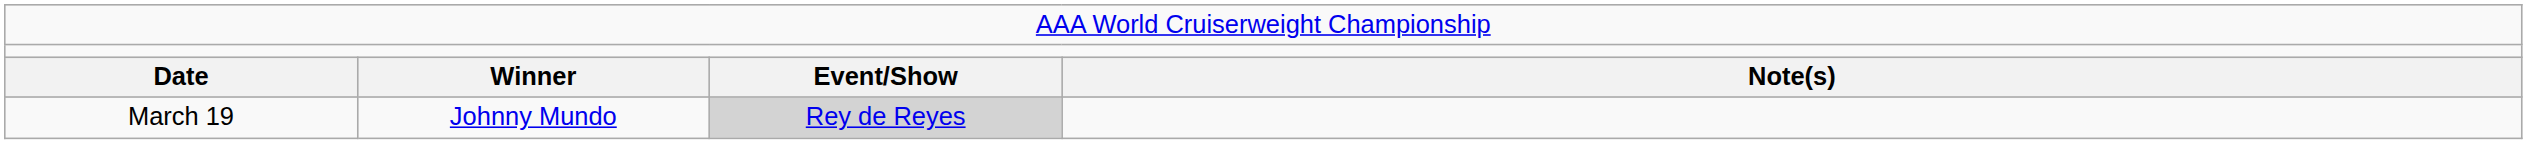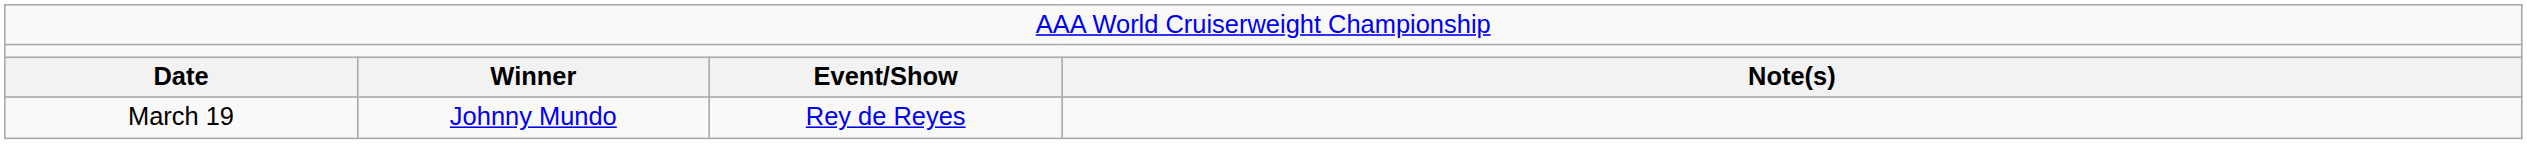(886, 117) lightgrey background -> (886, 117) no background
